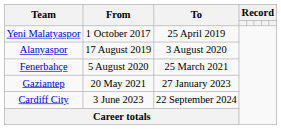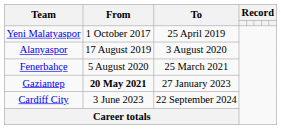(118, 83) normal -> (118, 83) bold
